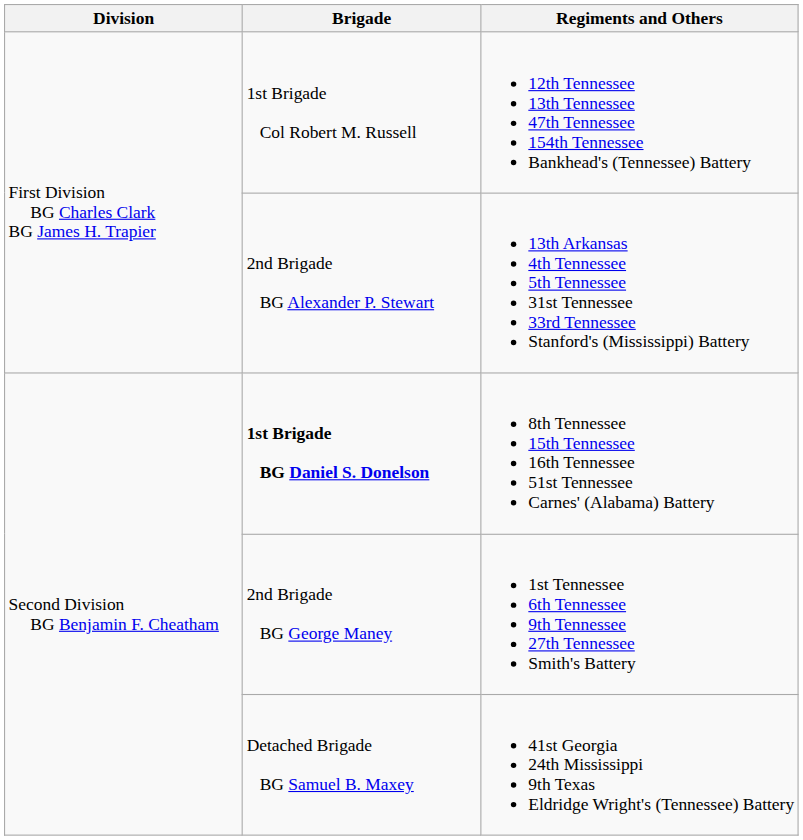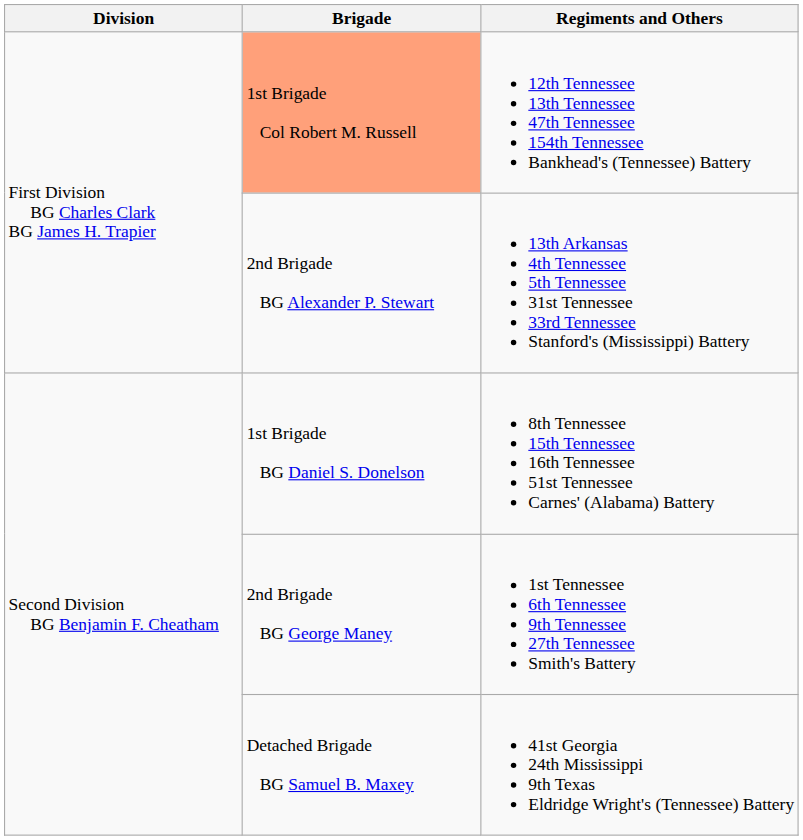(332, 112) no background -> (332, 112) lightsalmon background
(338, 453) bold -> (336, 453) normal
